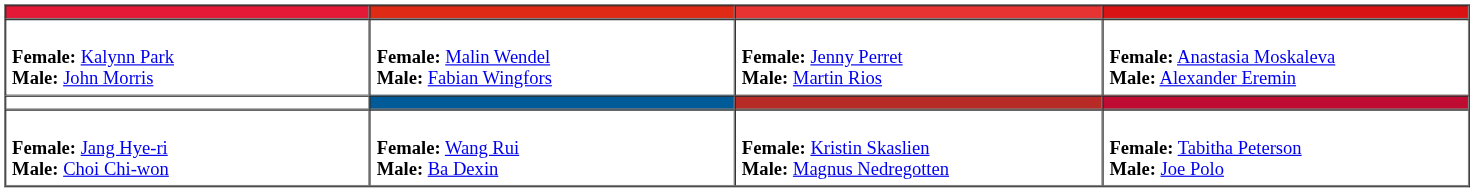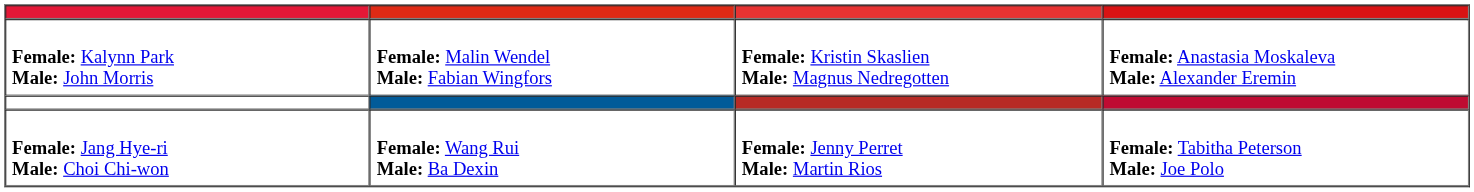(822, 67) Female: Jenny Perret Male: Martin Rios -> (845, 67) Female: Kristin Skaslien Male: Magnus Nedregotten
(845, 158) Female: Kristin Skaslien Male: Magnus Nedregotten -> (822, 158) Female: Jenny Perret Male: Martin Rios
